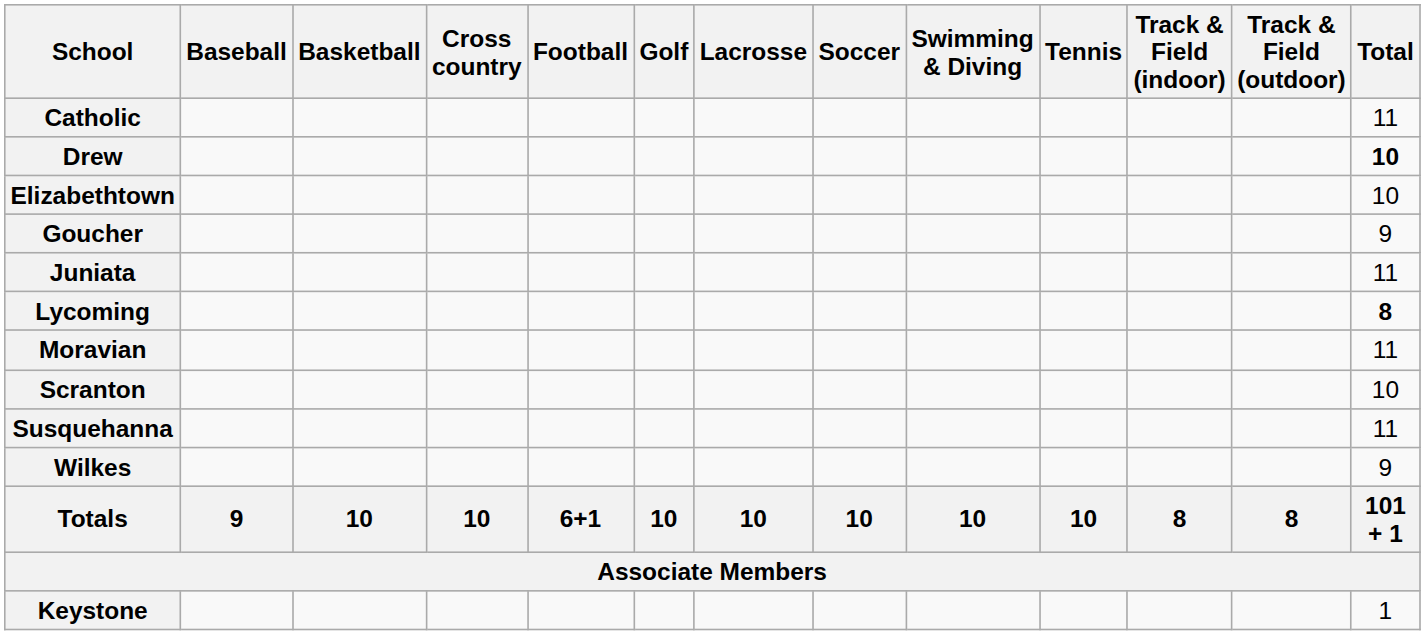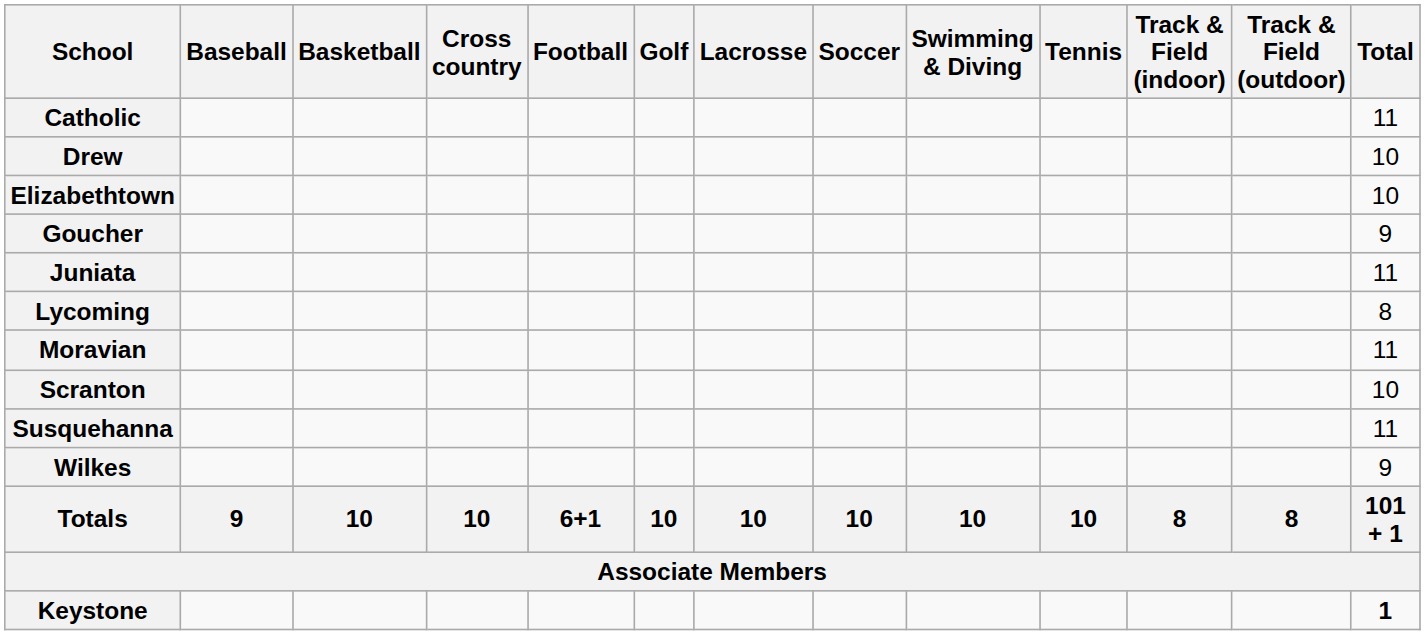(1385, 157) bold -> (1385, 157) normal
(1385, 312) bold -> (1385, 312) normal
(1385, 610) normal -> (1385, 610) bold
